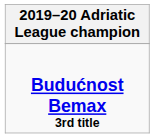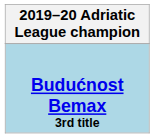(77, 102) no background -> (77, 102) lightblue background
